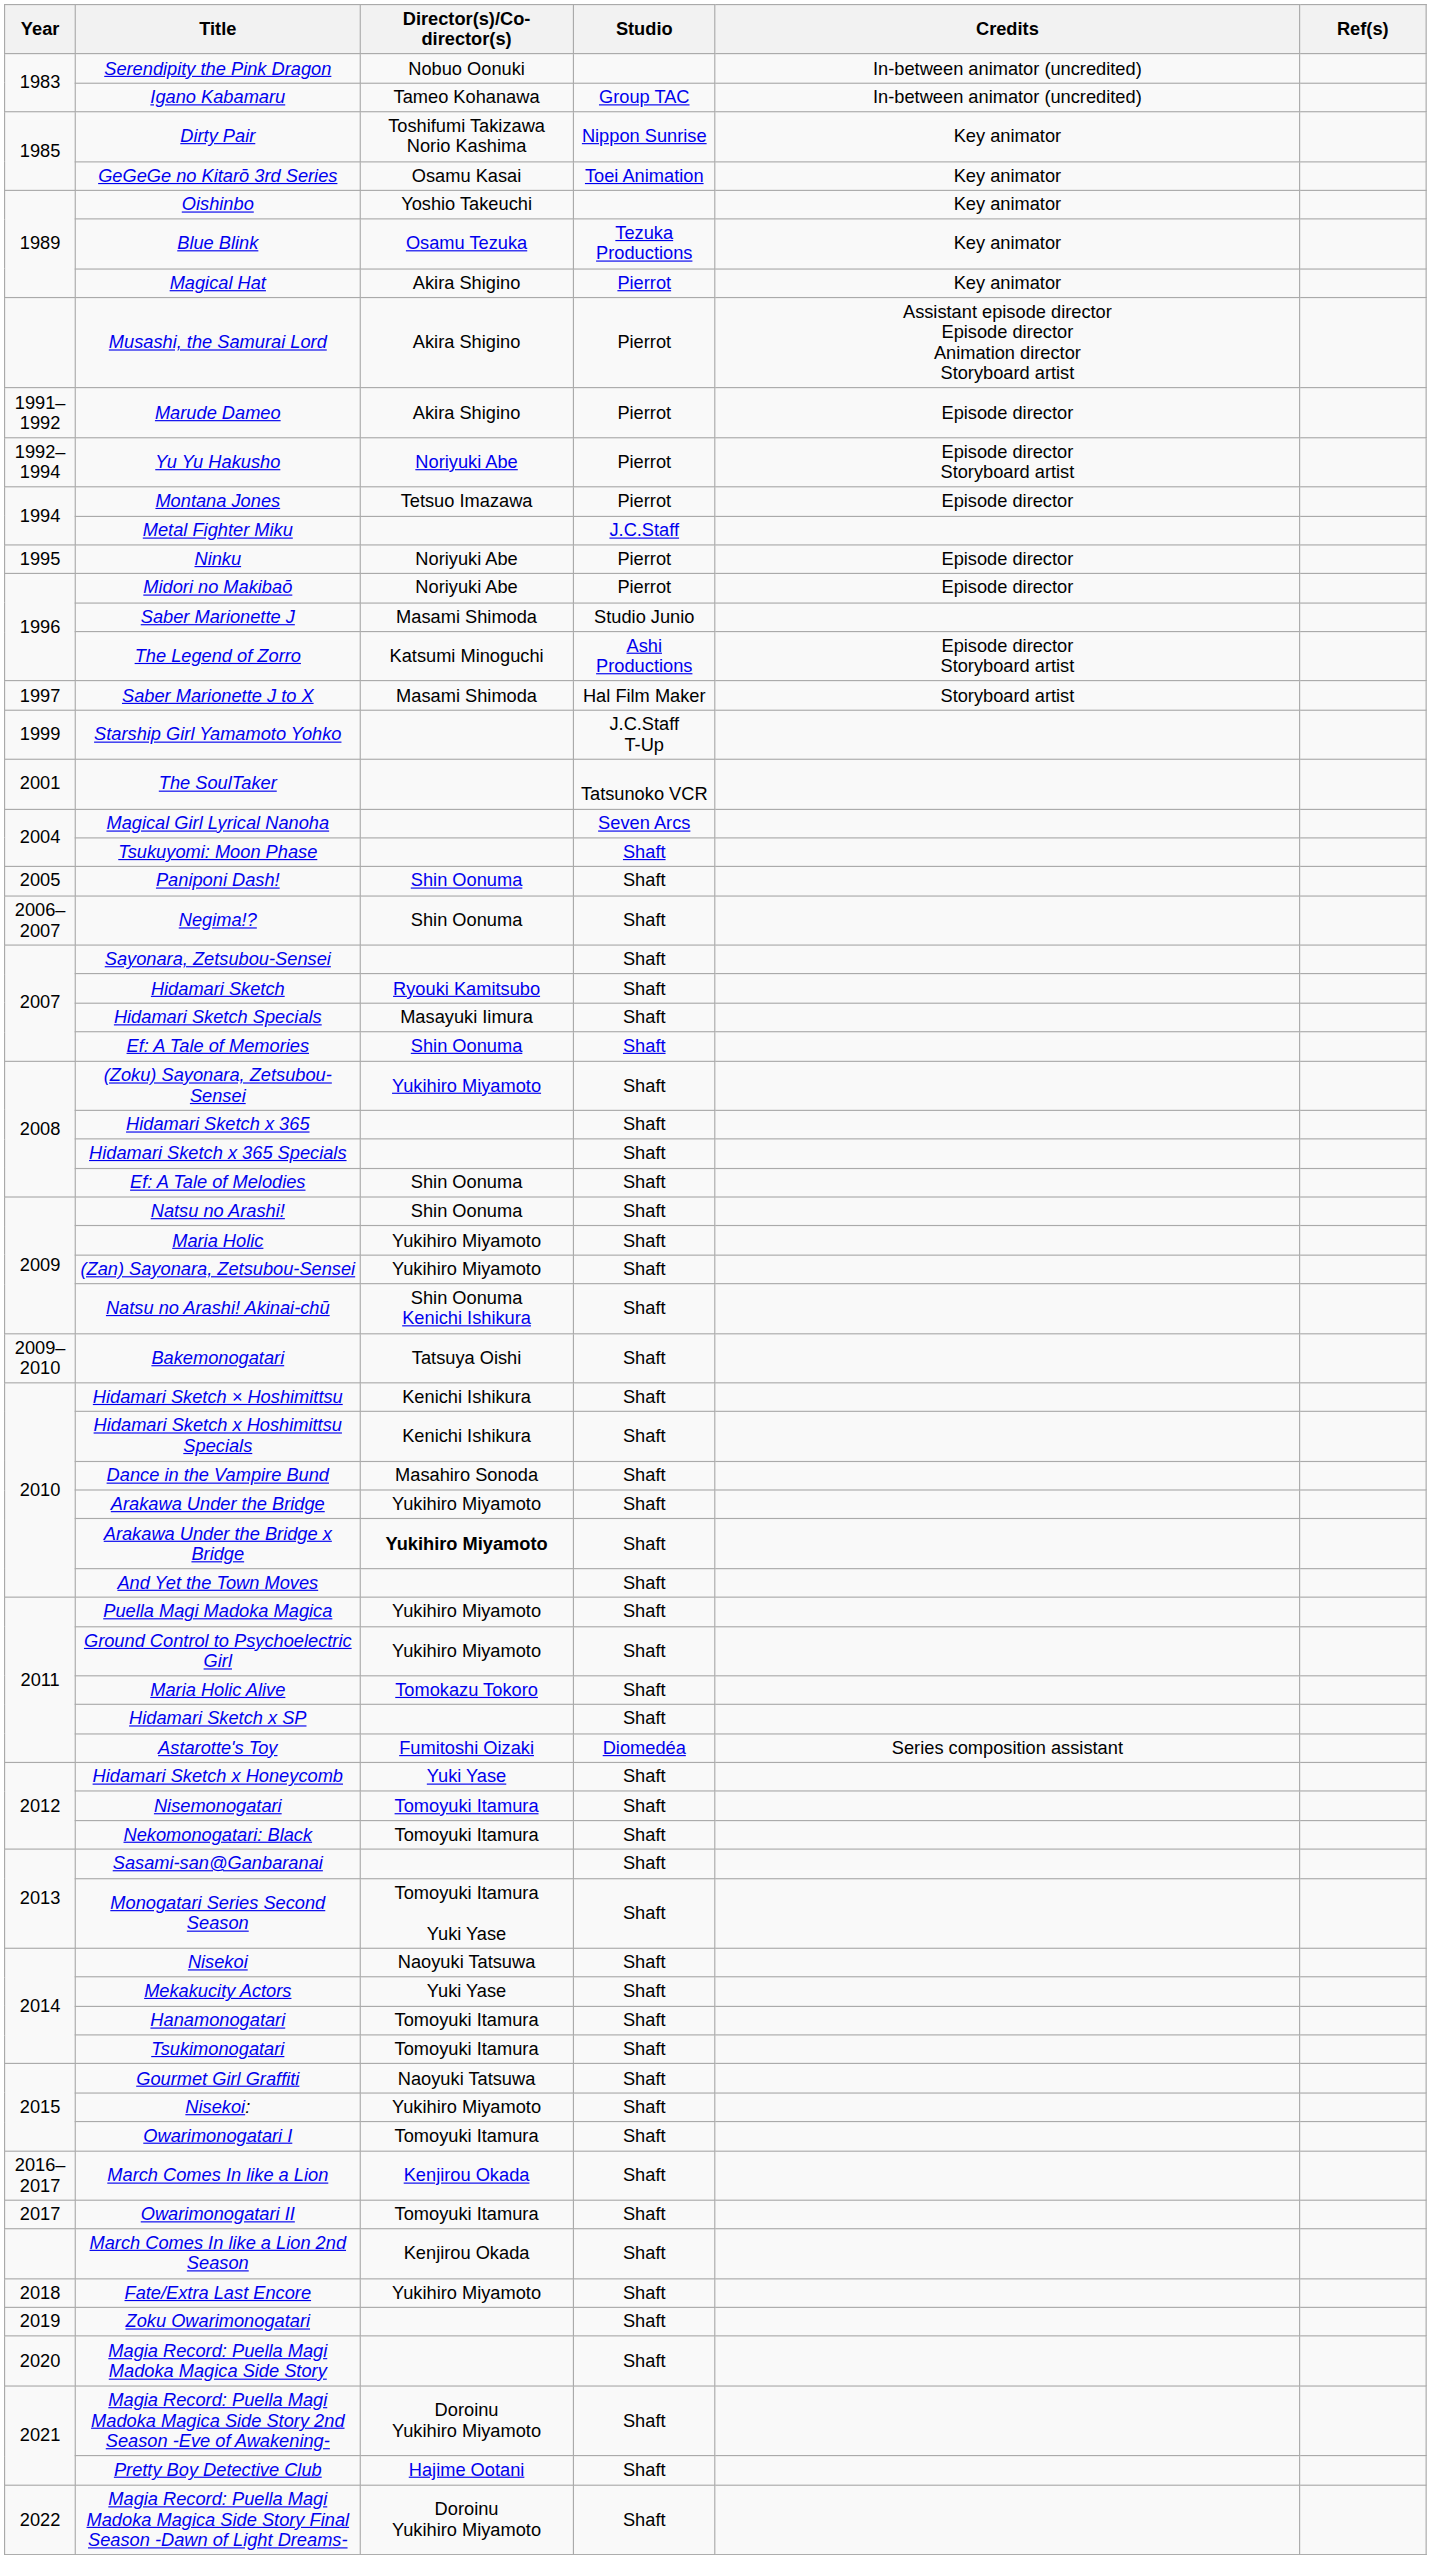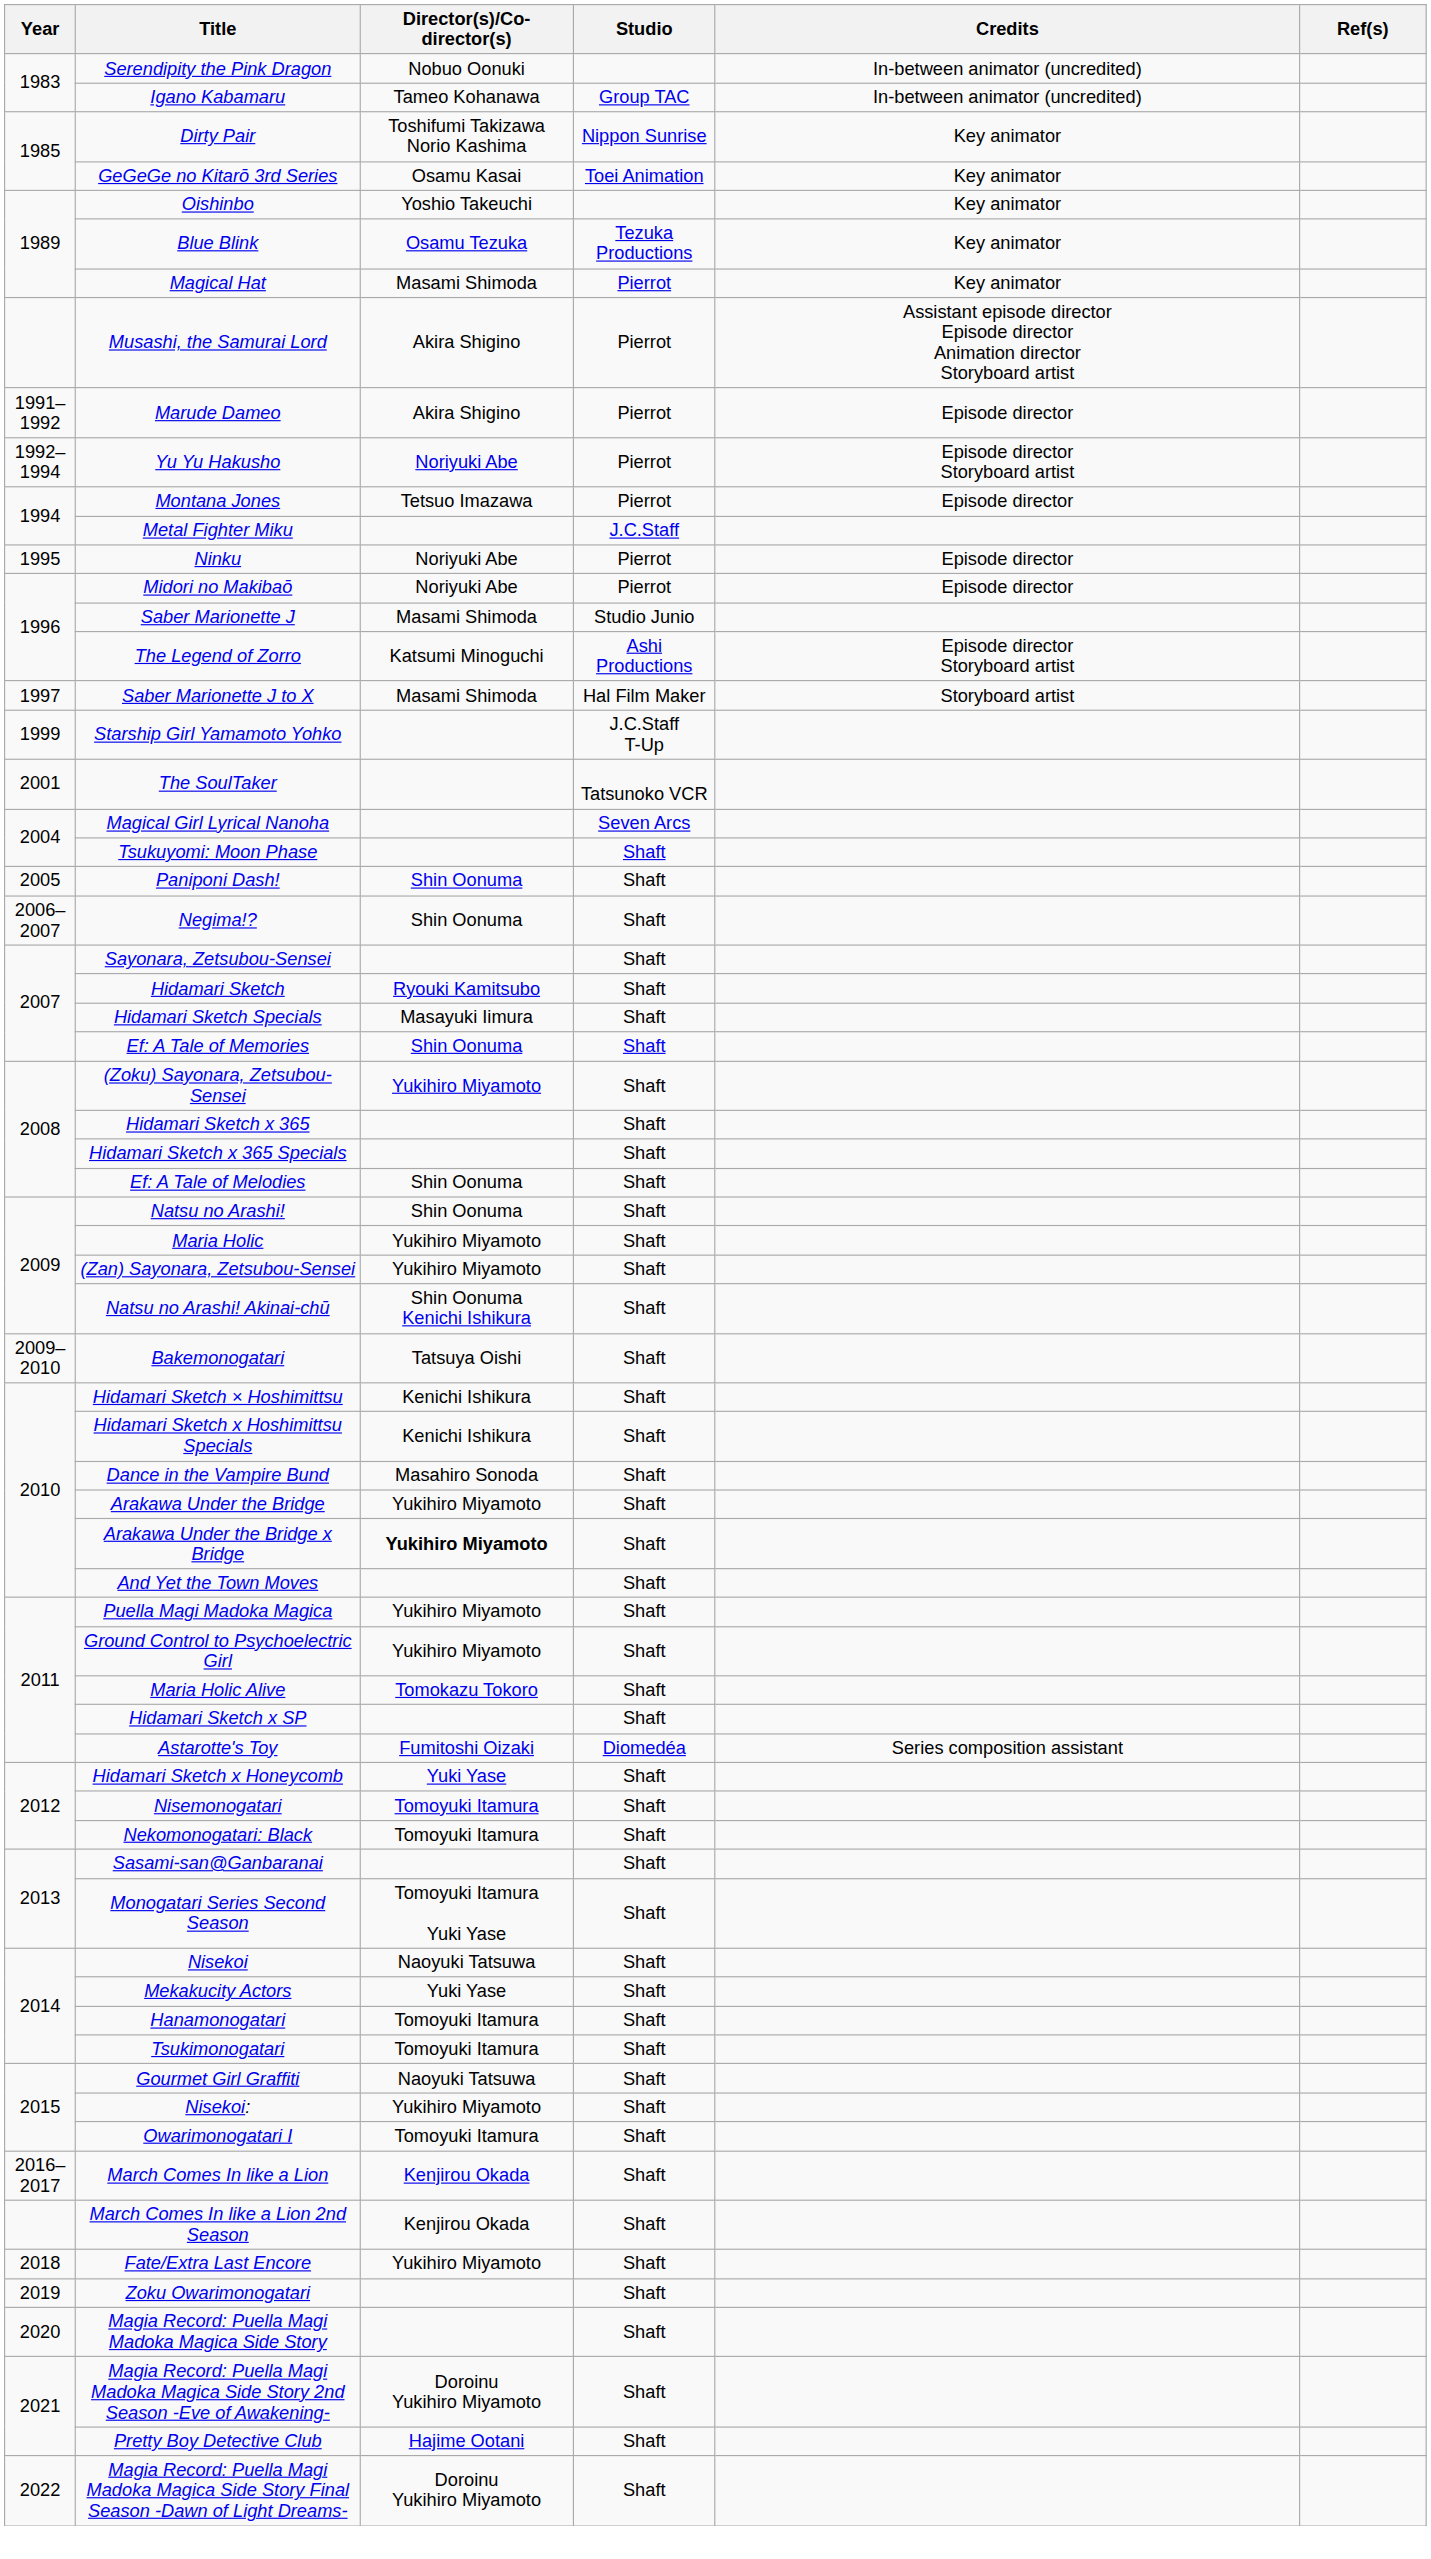(467, 283) Akira Shigino -> (467, 283) Masami Shimoda
- row: (218, 2214)
